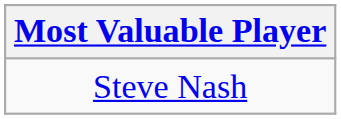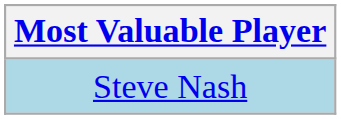(170, 85) no background -> (170, 85) lightblue background
